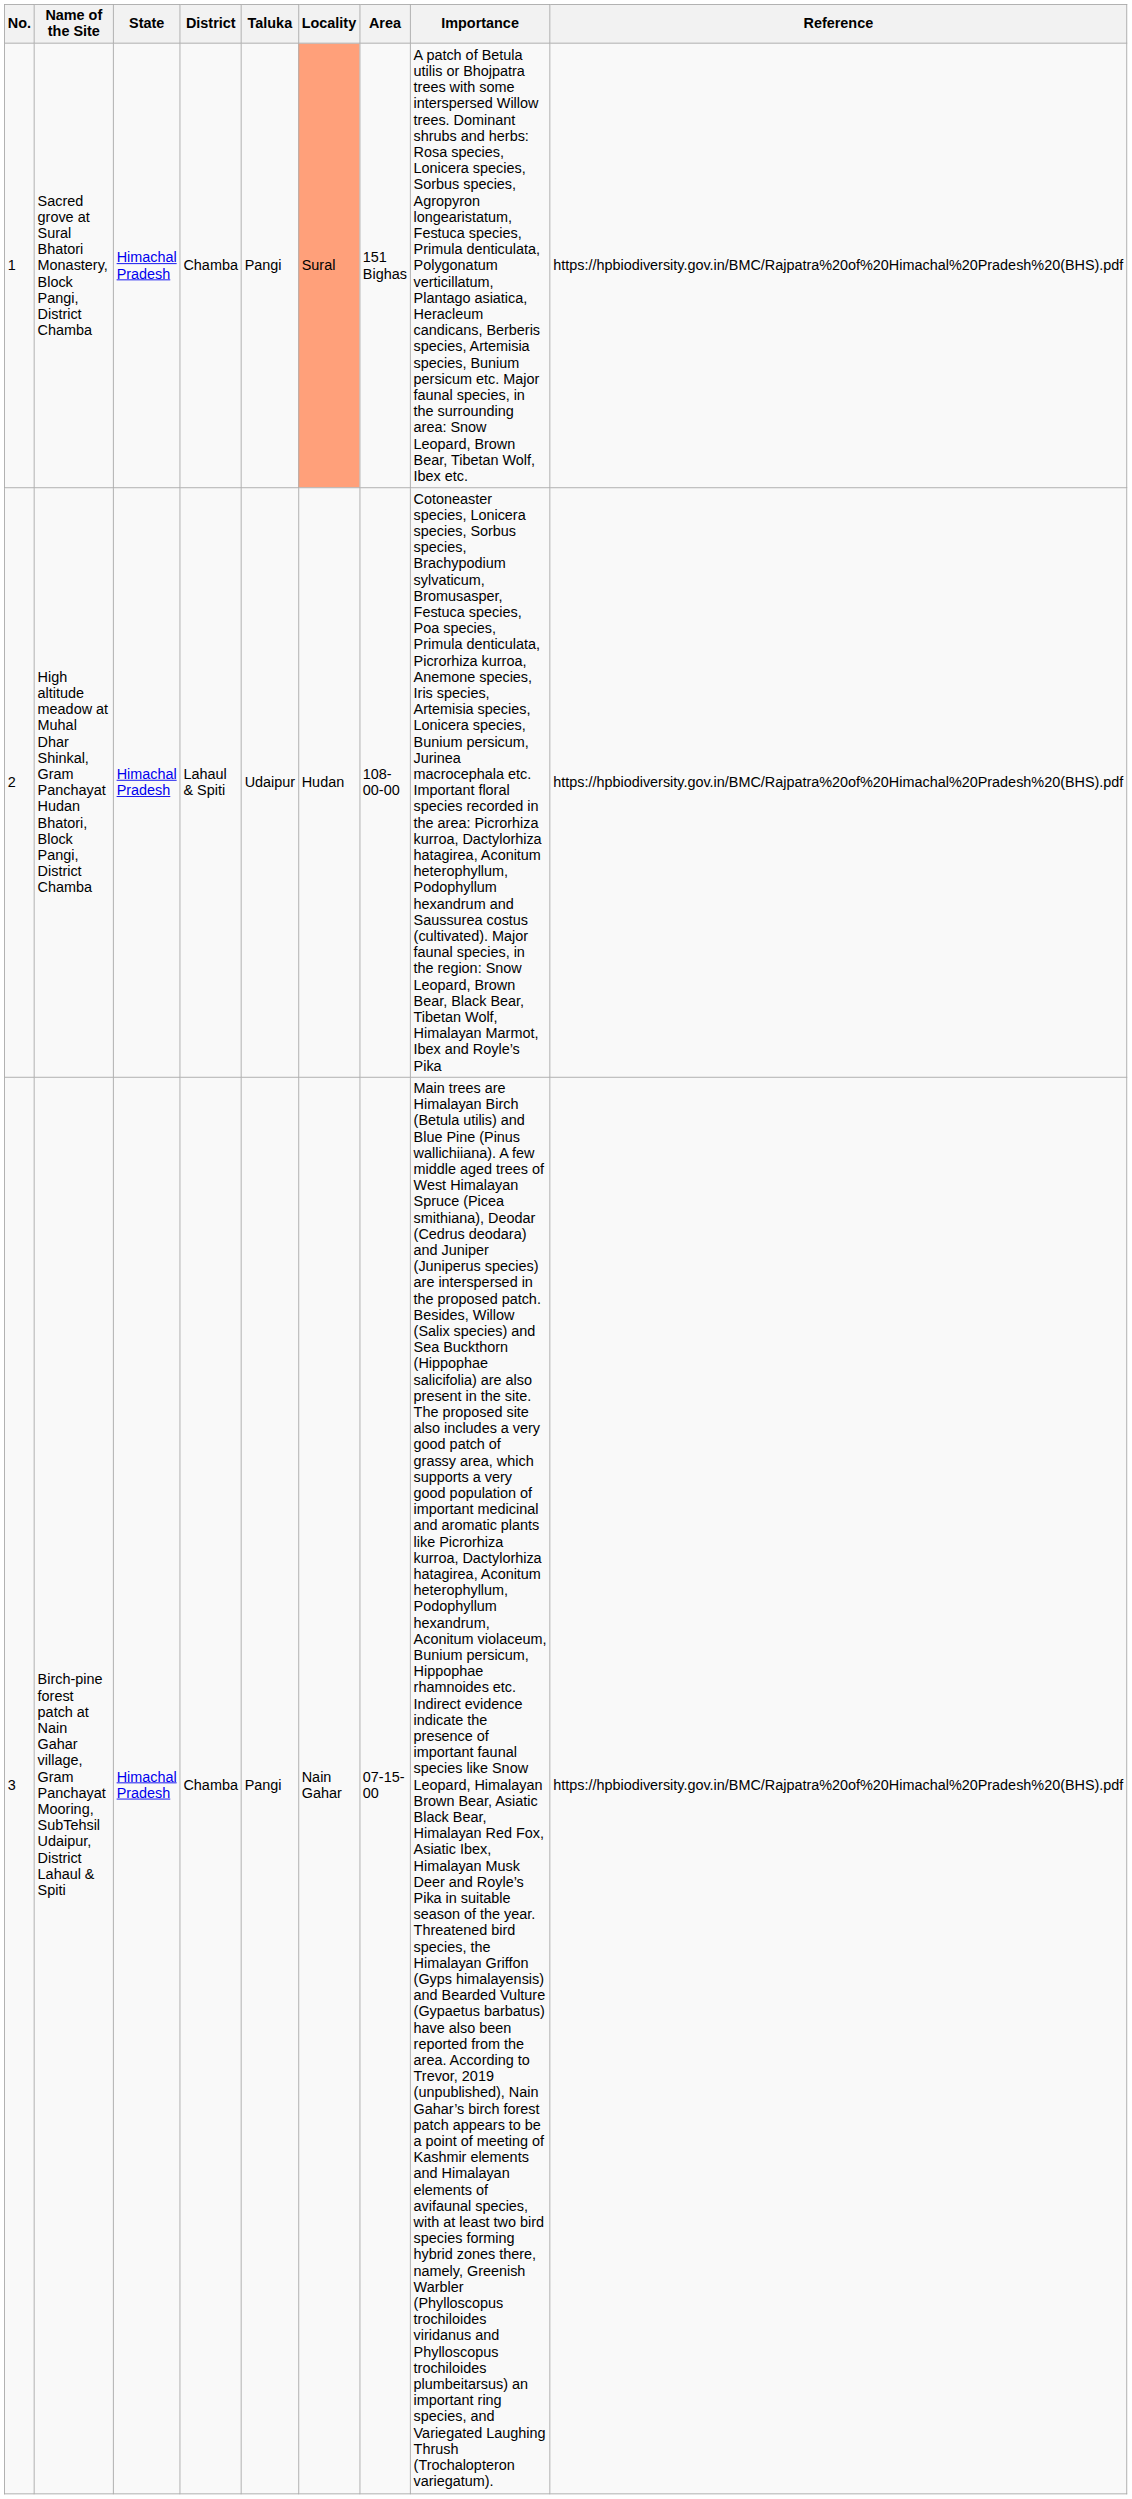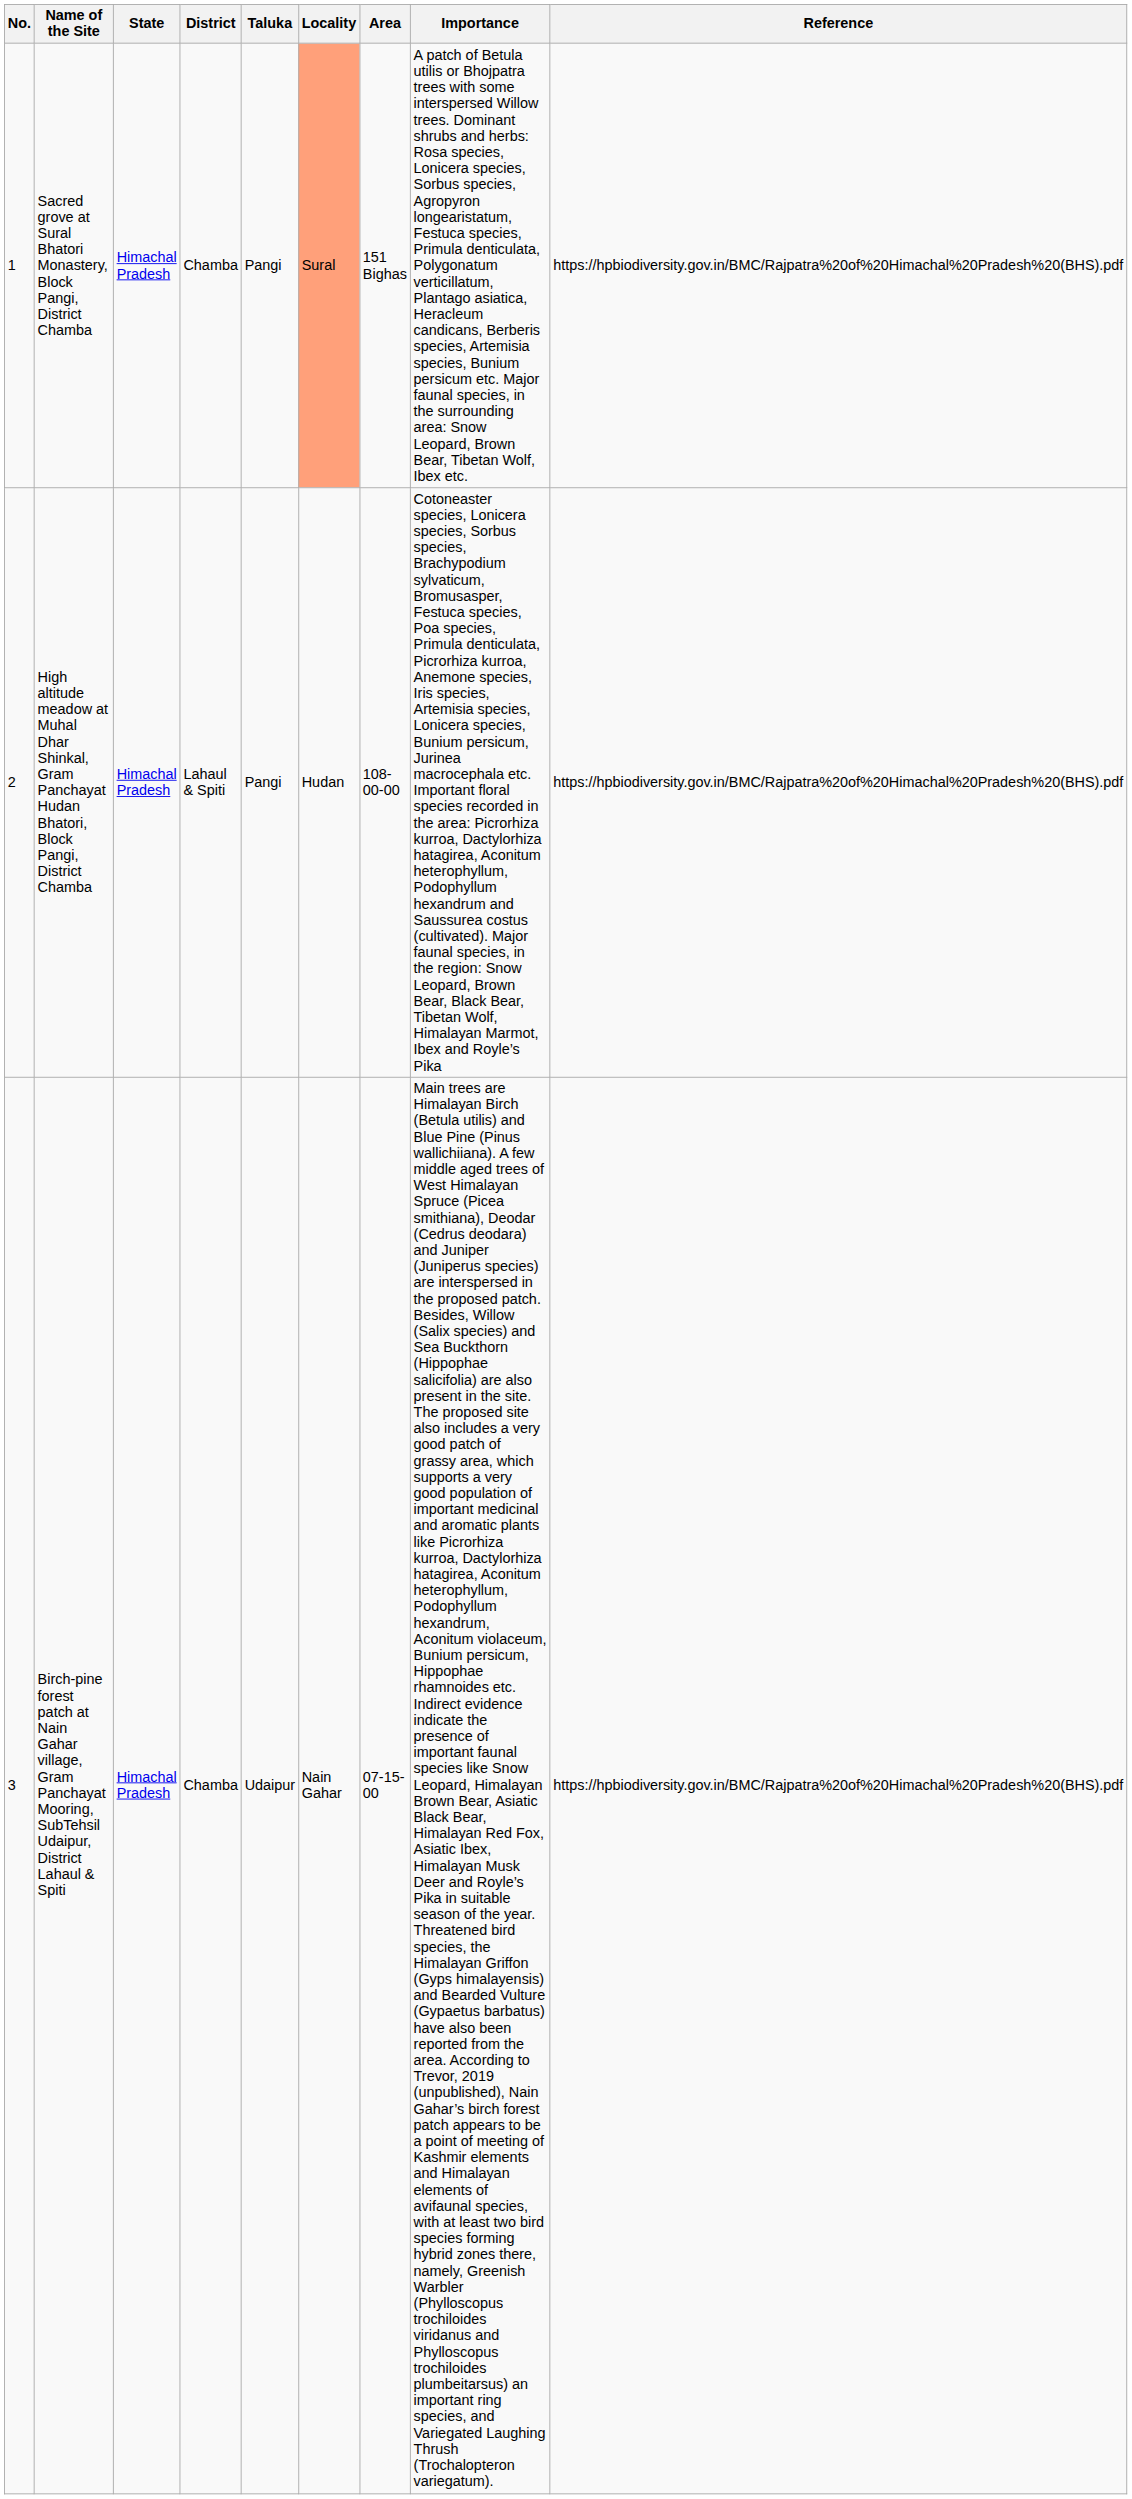(270, 782) Udaipur -> (263, 782) Pangi
(263, 1785) Pangi -> (270, 1785) Udaipur
